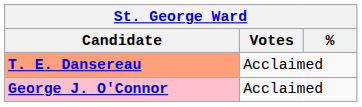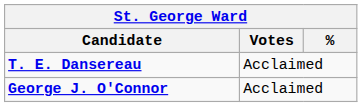(75, 65) lightsalmon background -> (75, 65) no background
(88, 89) pink background -> (88, 89) no background
